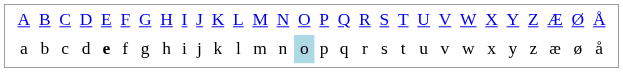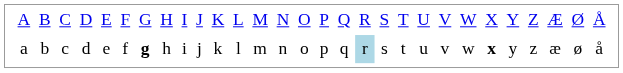(106, 49) bold -> (106, 49) normal
(145, 49) normal -> (145, 49) bold
(304, 49) lightblue background -> (304, 49) no background
(365, 49) no background -> (365, 49) lightblue background
(492, 49) normal -> (492, 49) bold
